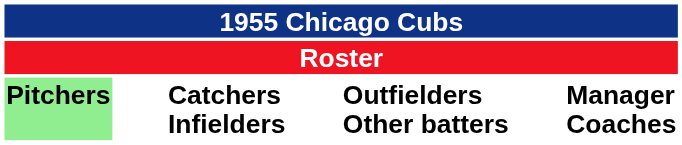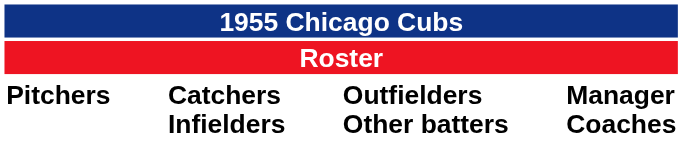(58, 94) lightgreen background -> (58, 94) no background
